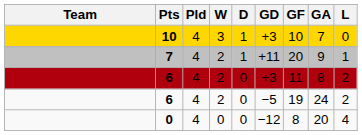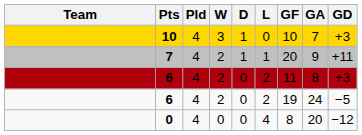columns swapped: (345, 15) <-> (269, 15)
